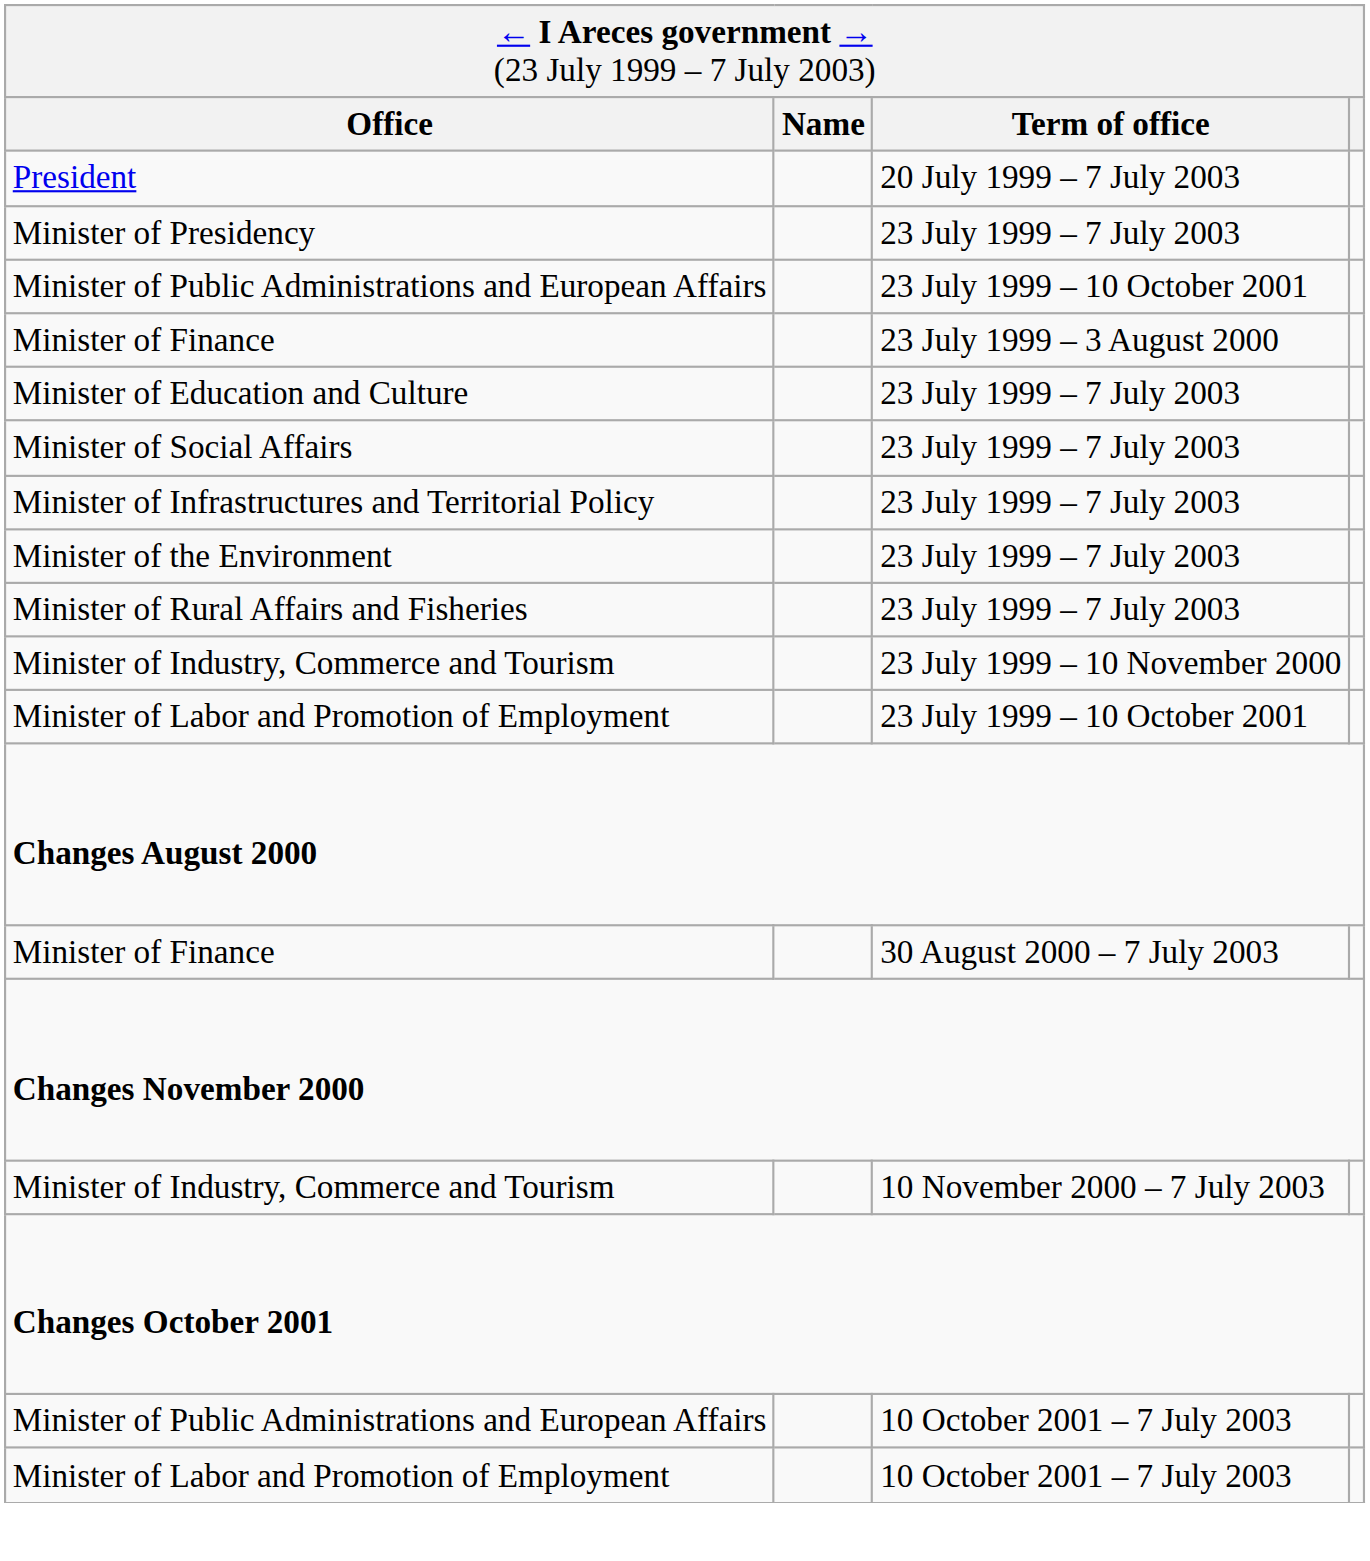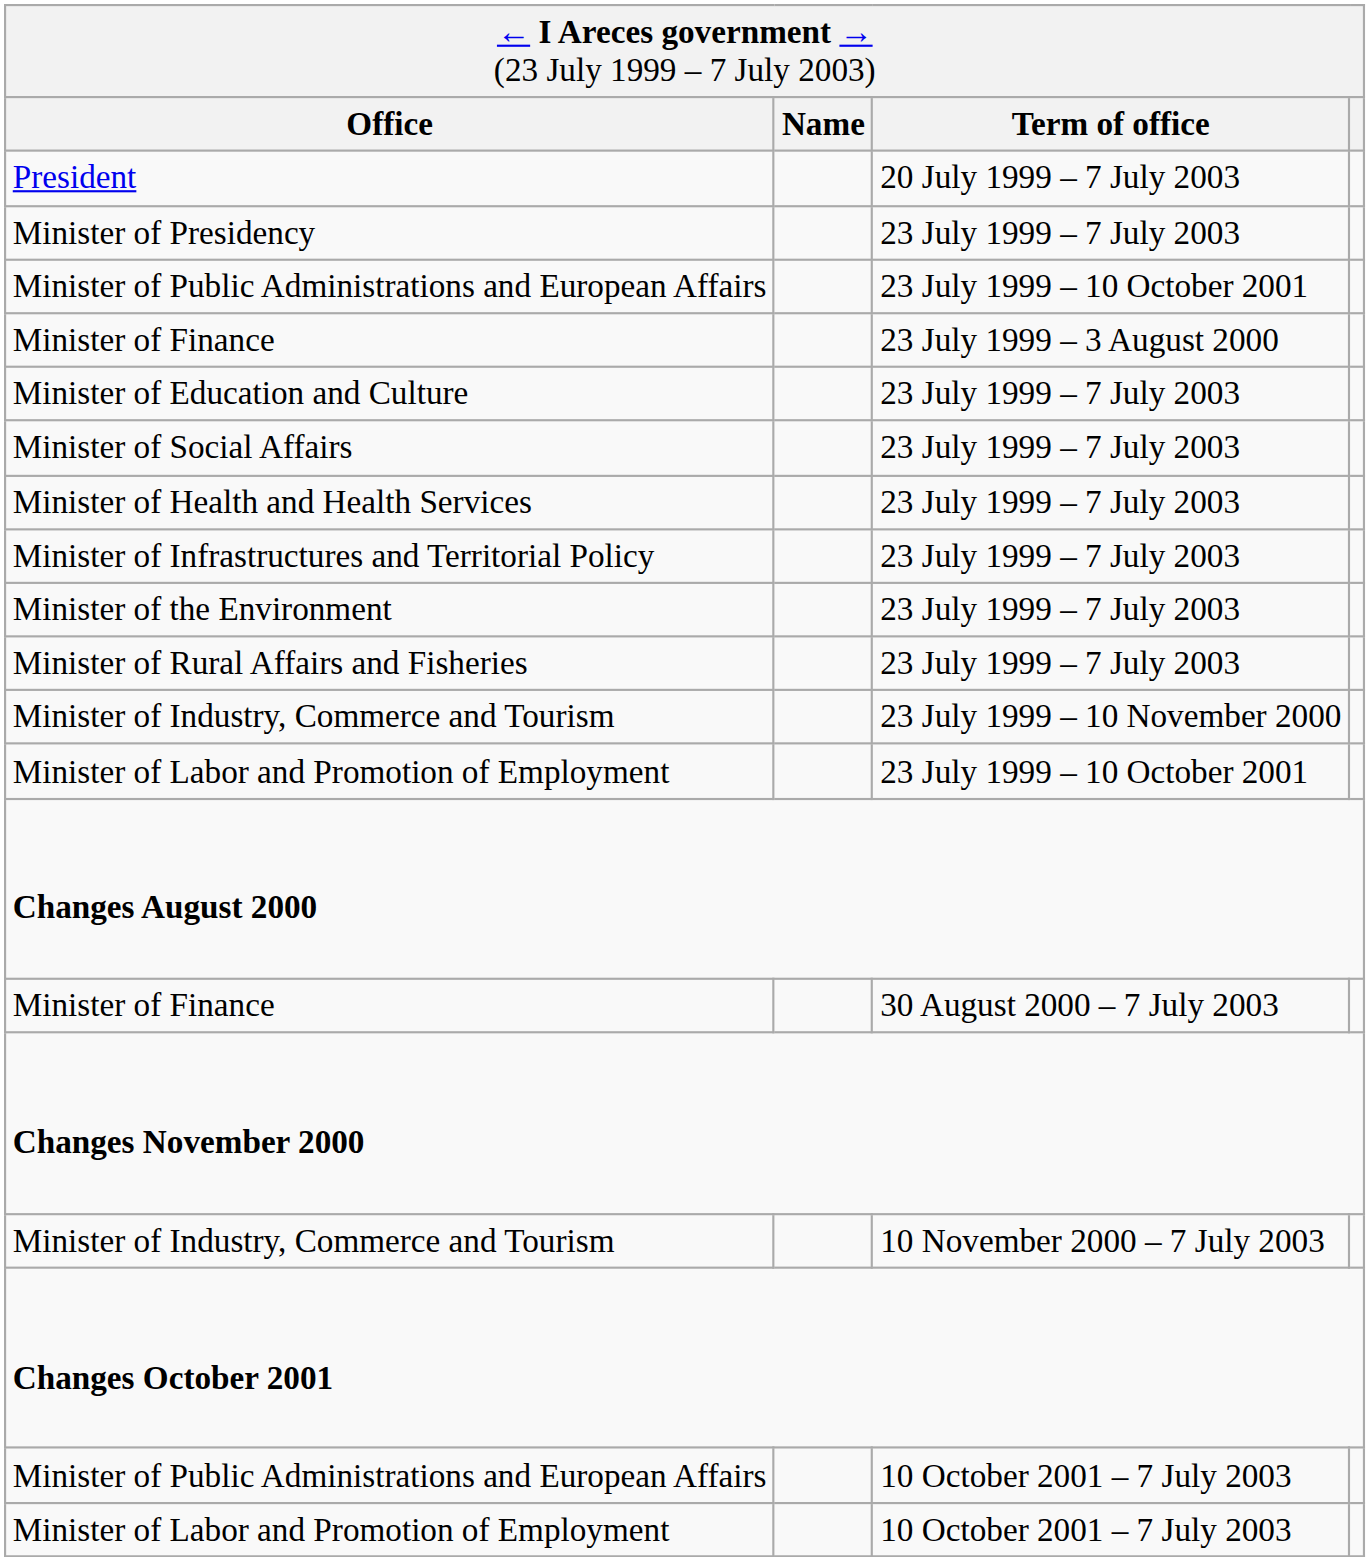+ row: (272, 500)
